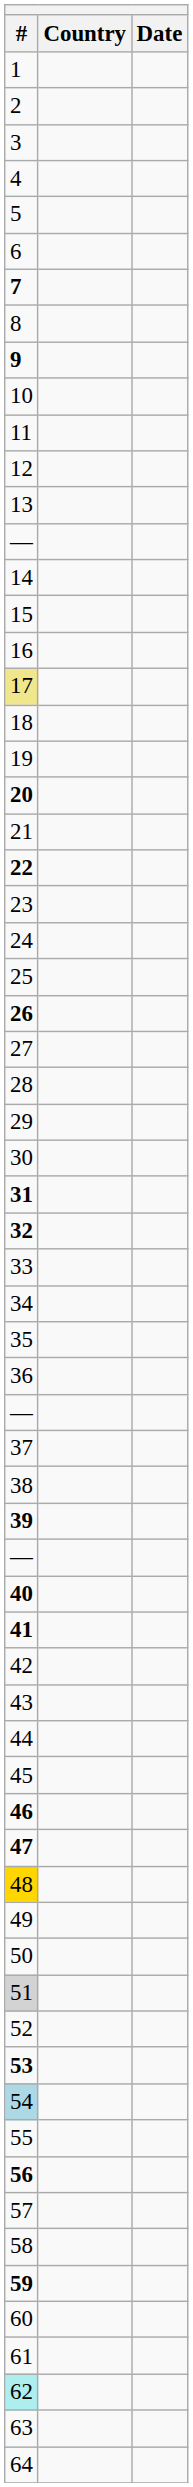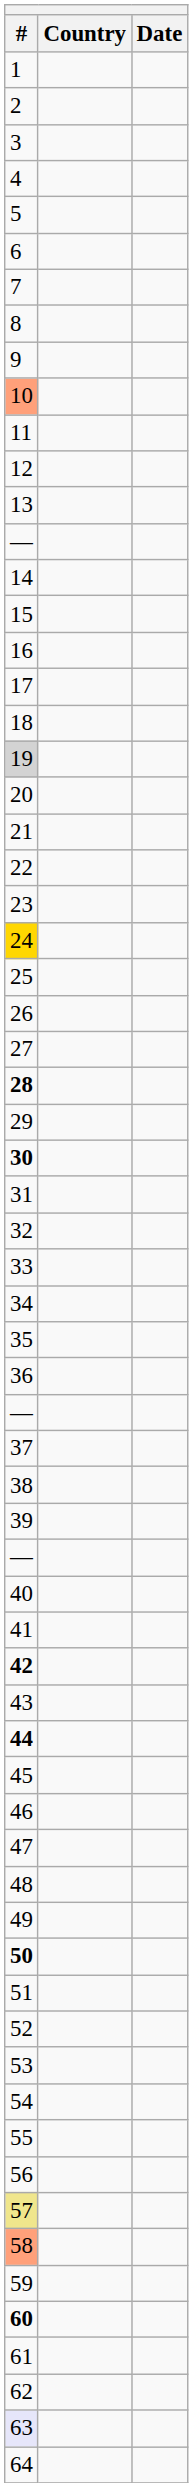(16, 287) bold -> (16, 287) normal
(16, 359) bold -> (16, 359) normal
(21, 396) no background -> (21, 396) lightsalmon background
(21, 686) khaki background -> (21, 686) no background
(21, 758) no background -> (21, 758) lightgrey background
(21, 795) bold -> (21, 795) normal
(21, 867) bold -> (21, 867) normal
(21, 940) no background -> (21, 940) gold background
(21, 1012) bold -> (21, 1012) normal
(21, 1085) normal -> (21, 1085) bold
(21, 1158) normal -> (21, 1158) bold
(21, 1194) bold -> (21, 1194) normal
(21, 1230) bold -> (21, 1230) normal
(21, 1520) bold -> (21, 1520) normal
(21, 1593) bold -> (21, 1593) normal
(21, 1629) bold -> (21, 1629) normal
(21, 1666) normal -> (21, 1666) bold
(21, 1738) normal -> (21, 1738) bold
(21, 1811) bold -> (21, 1811) normal
(21, 1847) bold -> (21, 1847) normal
(21, 1883) gold background -> (21, 1883) no background
(21, 1956) normal -> (21, 1956) bold
(21, 1992) lightgrey background -> (21, 1992) no background
(21, 2065) bold -> (21, 2065) normal
(21, 2101) lightblue background -> (21, 2101) no background
(21, 2174) bold -> (21, 2174) normal
(21, 2210) no background -> (21, 2210) khaki background
(21, 2246) no background -> (21, 2246) lightsalmon background
(21, 2282) bold -> (21, 2282) normal
(21, 2319) normal -> (21, 2319) bold
(21, 2391) paleturquoise background -> (21, 2391) no background
(21, 2428) no background -> (21, 2428) lavender background
